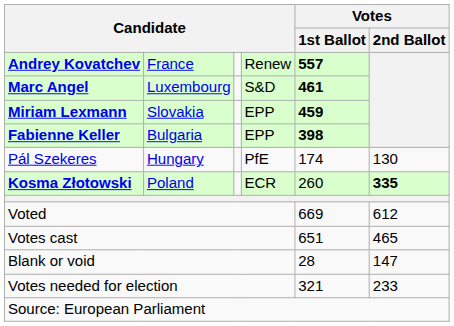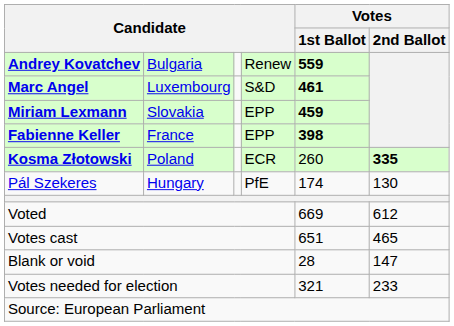(170, 64) France -> (175, 64) Bulgaria
(311, 64) 557 -> (311, 64) 559
(175, 135) Bulgaria -> (170, 135) France
rows swapped: (70, 183) <-> (52, 159)
